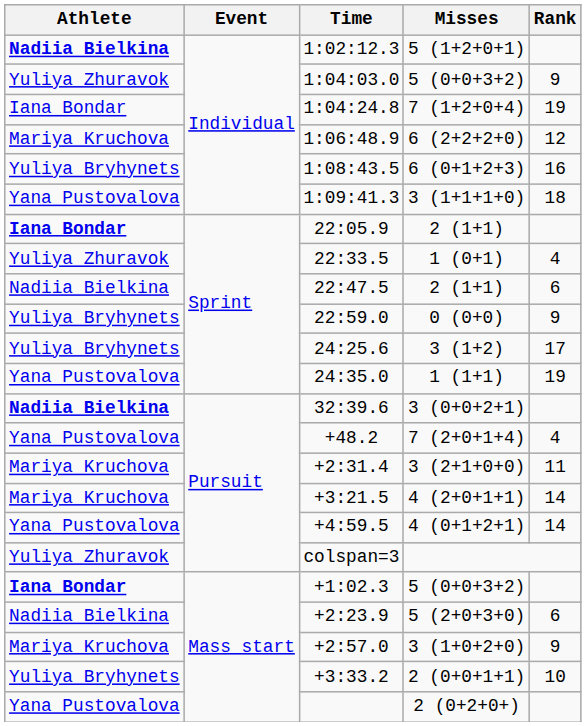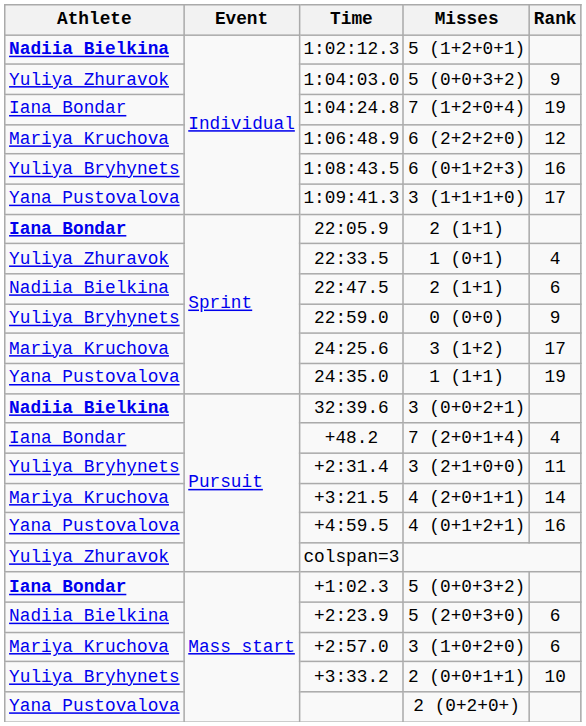(555, 199) 18 -> (555, 199) 17
(94, 348) Yuliya Bryhynets -> (89, 348) Mariya Kruchova
(94, 438) Yana Pustovalova -> (68, 438) Iana Bondar
(89, 468) Mariya Kruchova -> (94, 468) Yuliya Bryhynets
(555, 527) 14 -> (555, 527) 16
(555, 647) 9 -> (555, 647) 6
